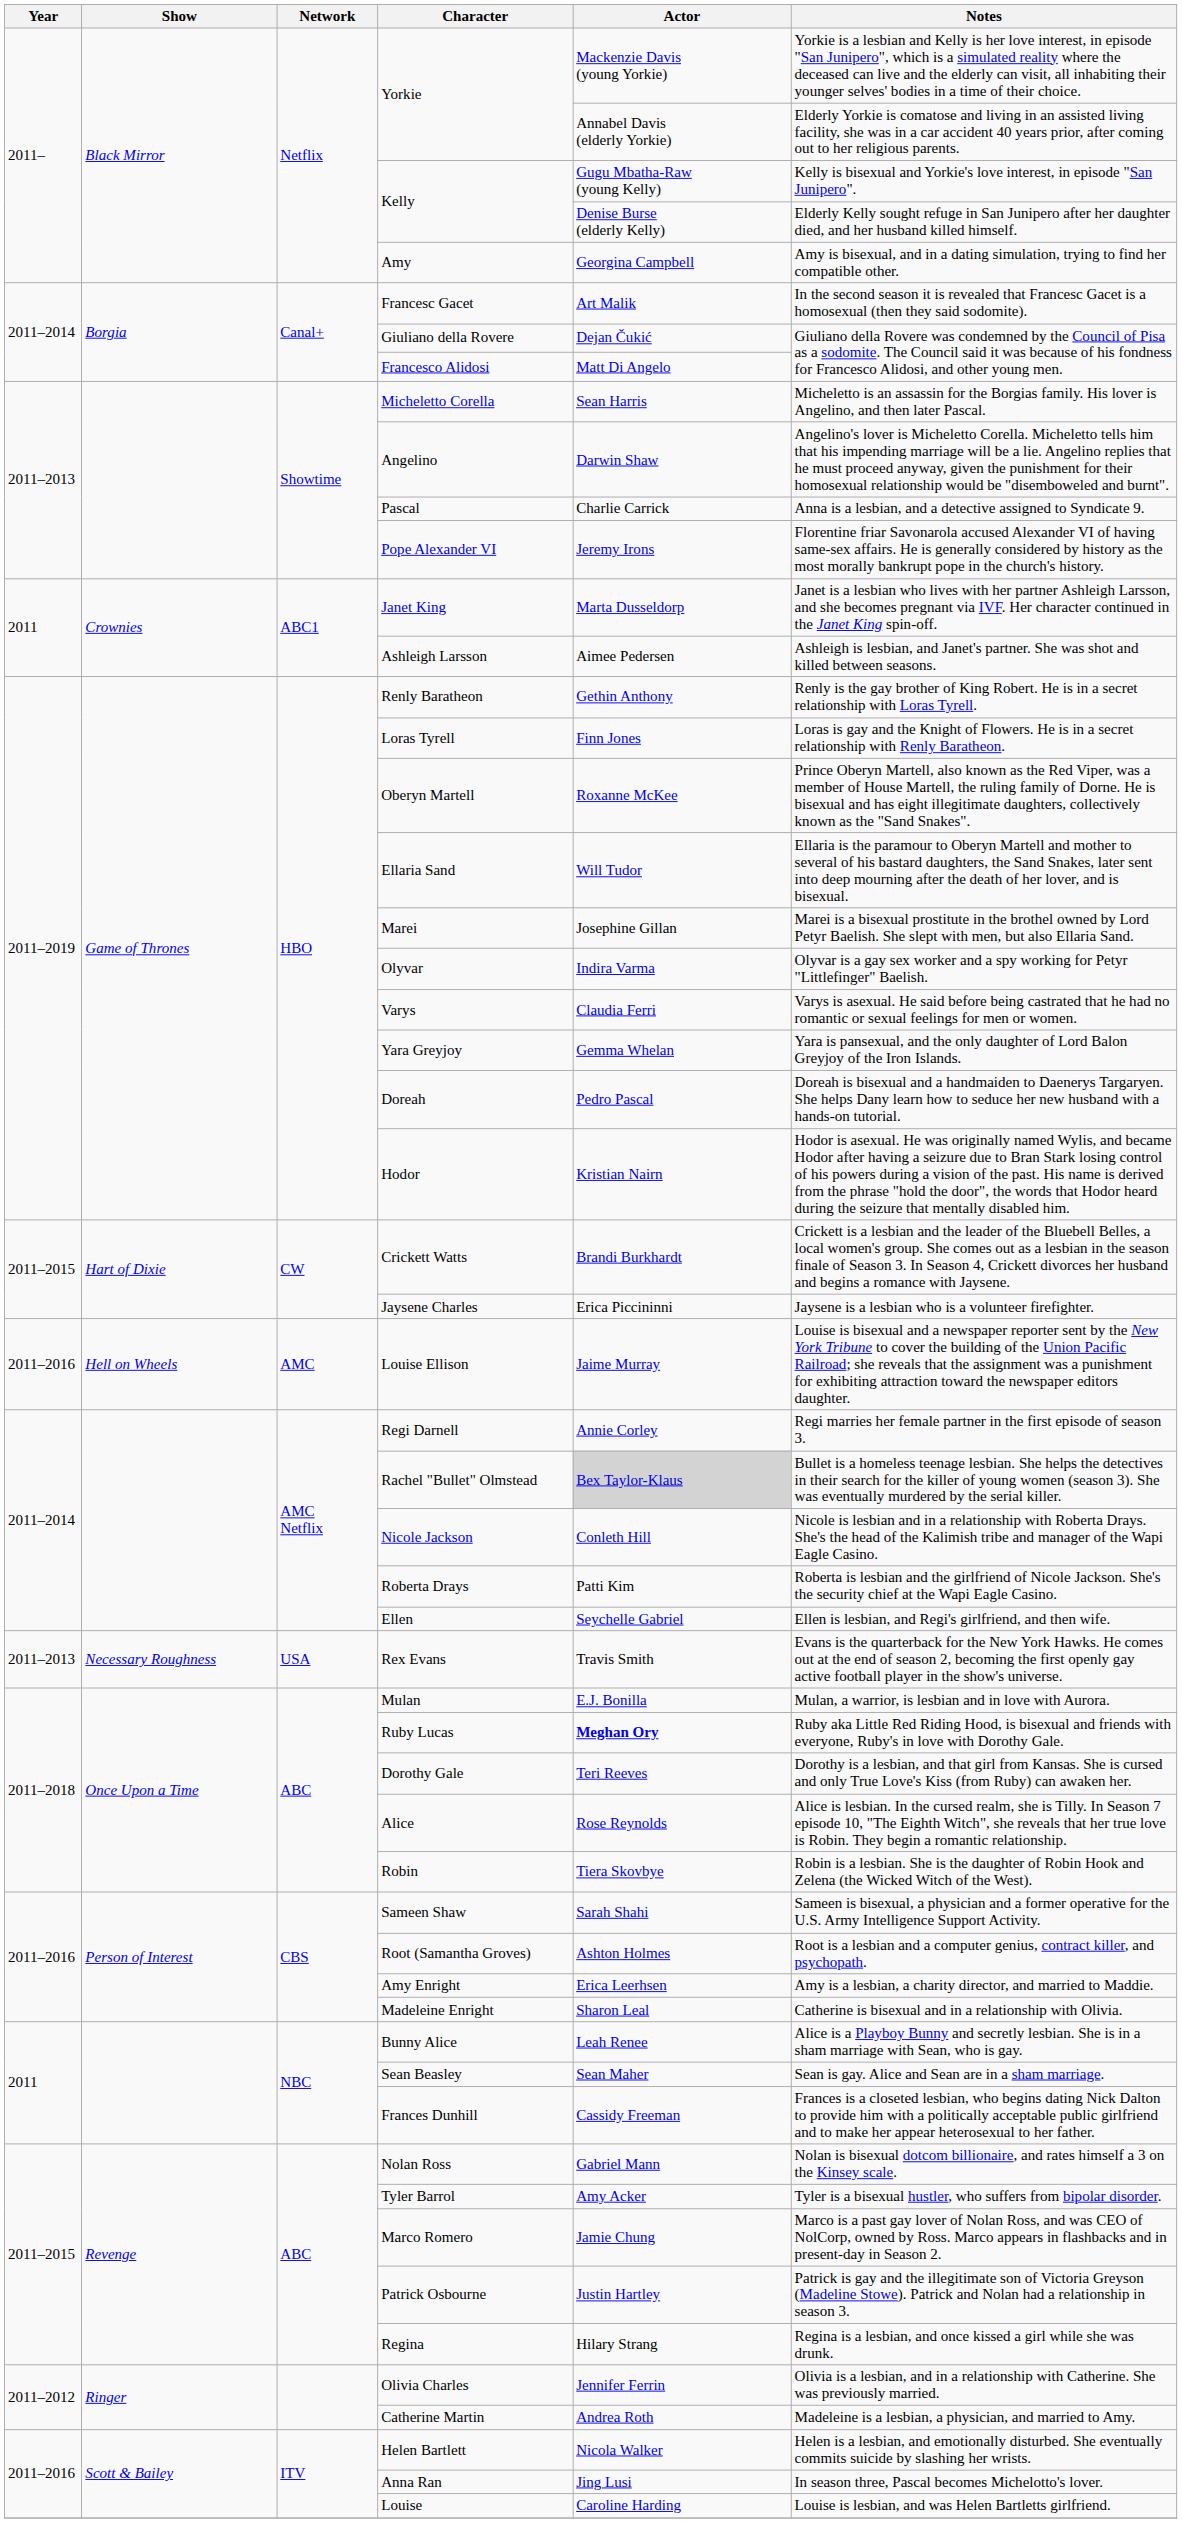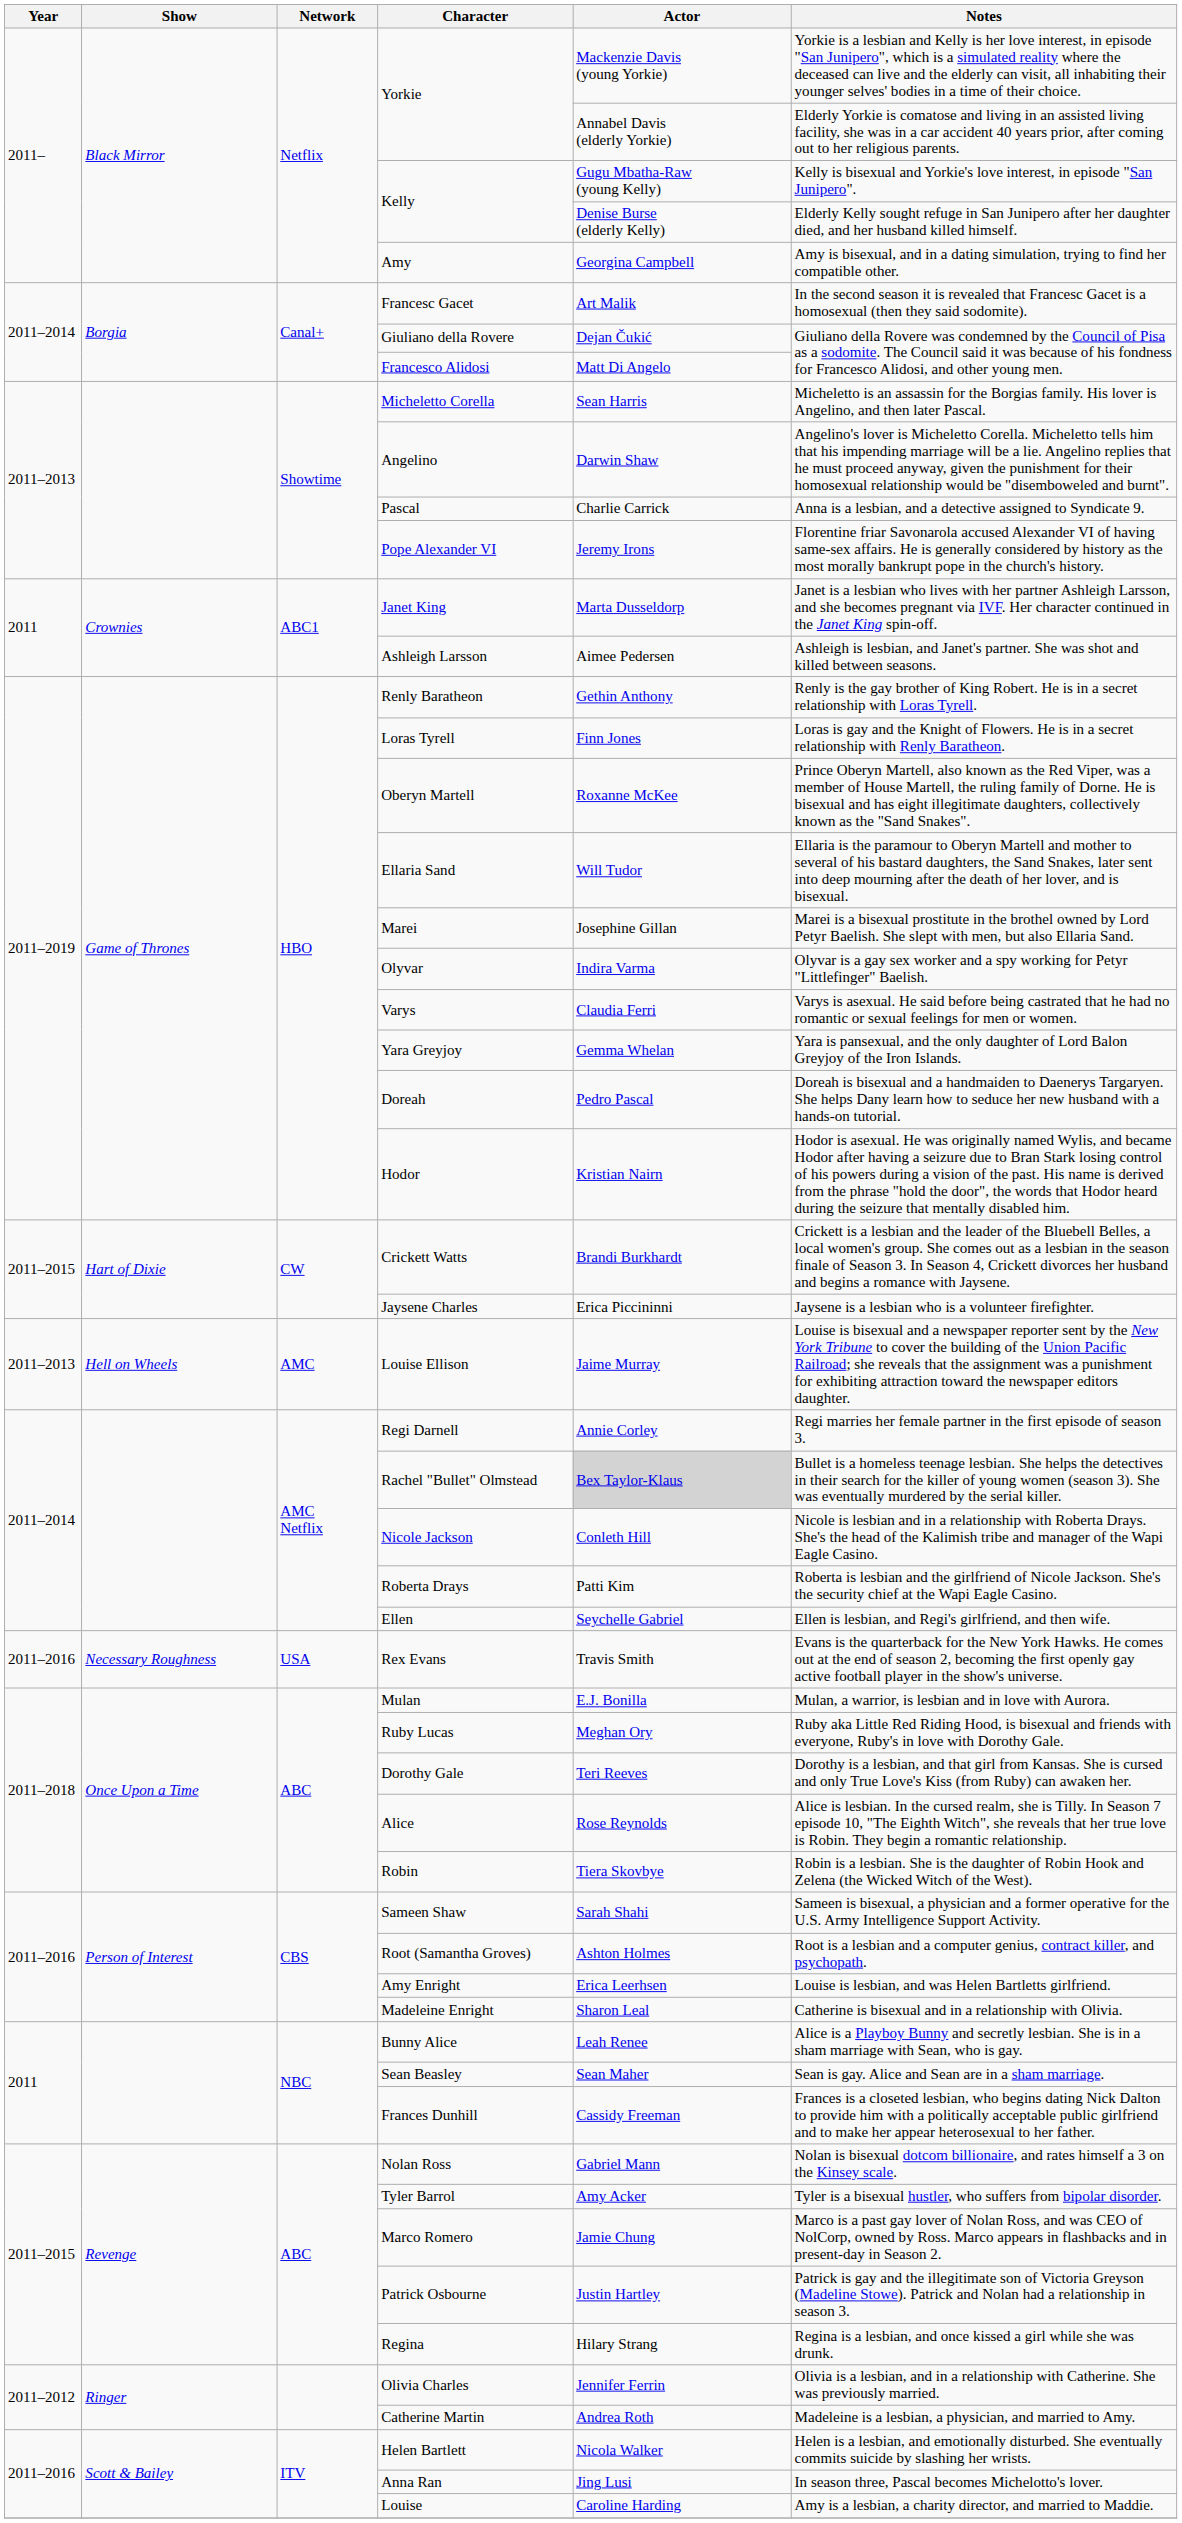(41, 1364) 2011–2016 -> (41, 1364) 2011–2013
(41, 1659) 2011–2013 -> (41, 1659) 2011–2016
(617, 1732) bold -> (614, 1732) normal
(974, 1985) Amy is a lesbian, a charity director, and married to Maddie. -> (953, 1985) Louise is lesbian, and was Helen Bartletts girlfriend.
(953, 2505) Louise is lesbian, and was Helen Bartletts girlfriend. -> (974, 2505) Amy is a lesbian, a charity director, and married to Maddie.
